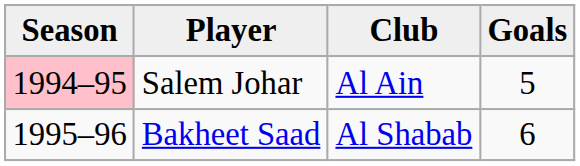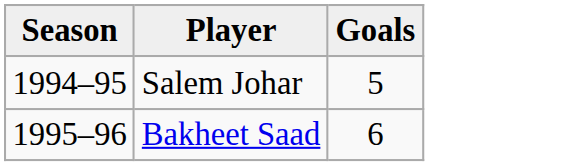- column: (404, 30)
(70, 82) pink background -> (70, 82) no background
